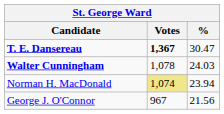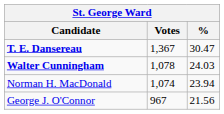(162, 48) bold -> (162, 48) normal
(162, 83) khaki background -> (162, 83) no background
